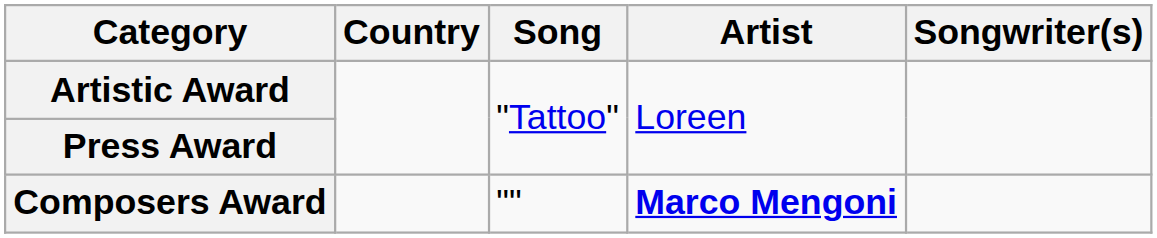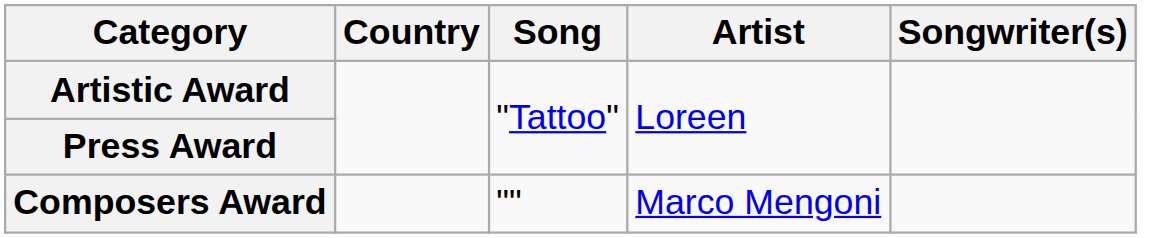(766, 202) bold -> (758, 202) normal
